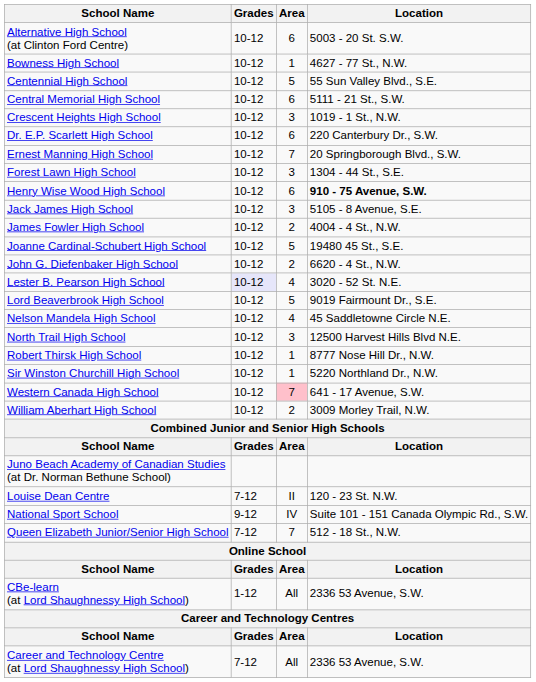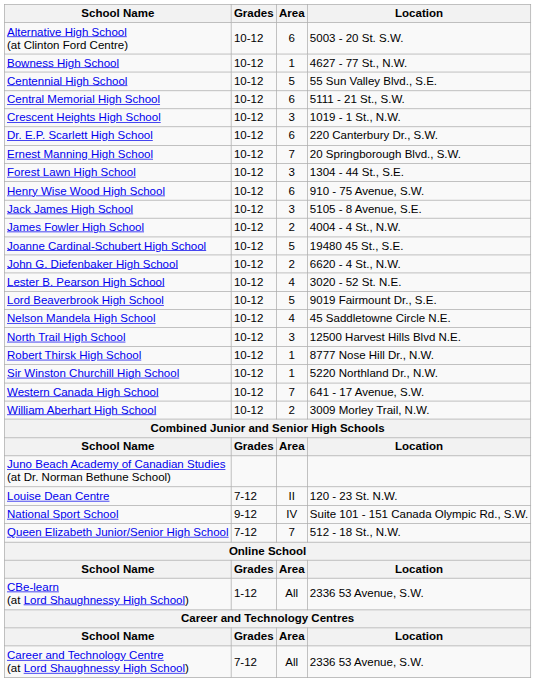(368, 191) bold -> (367, 191) normal
(249, 282) lavender background -> (249, 282) no background
(292, 391) pink background -> (292, 391) no background
